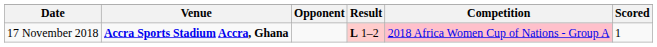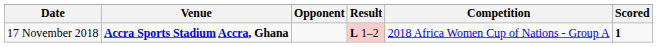(499, 32) pink background -> (499, 32) no background
(618, 32) normal -> (618, 32) bold
